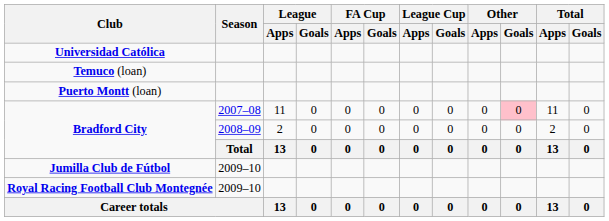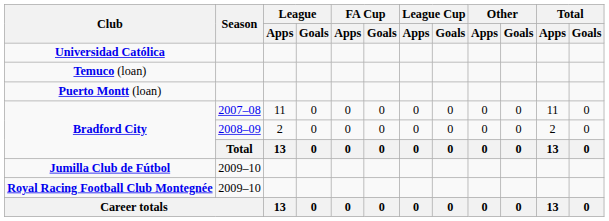(519, 110) pink background -> (519, 110) no background
